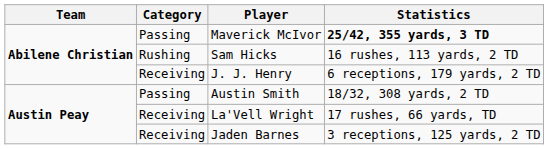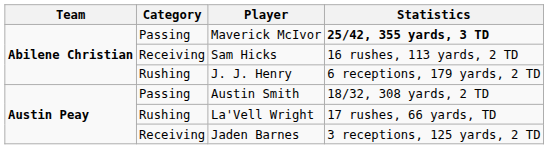(165, 54) Rushing -> (172, 54) Receiving
(172, 74) Receiving -> (165, 74) Rushing
(172, 114) Receiving -> (165, 114) Rushing
